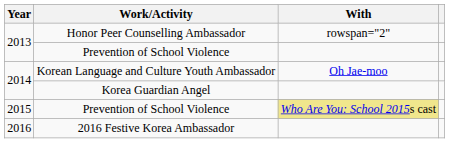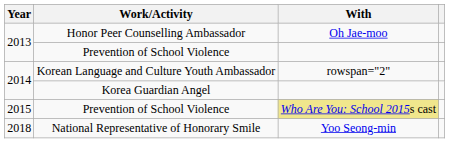(358, 33) rowspan="2" -> (358, 33) Oh Jae-moo
(358, 71) Oh Jae-moo -> (358, 71) rowspan="2"
- row: (19, 128)
+ row: (19, 128)
